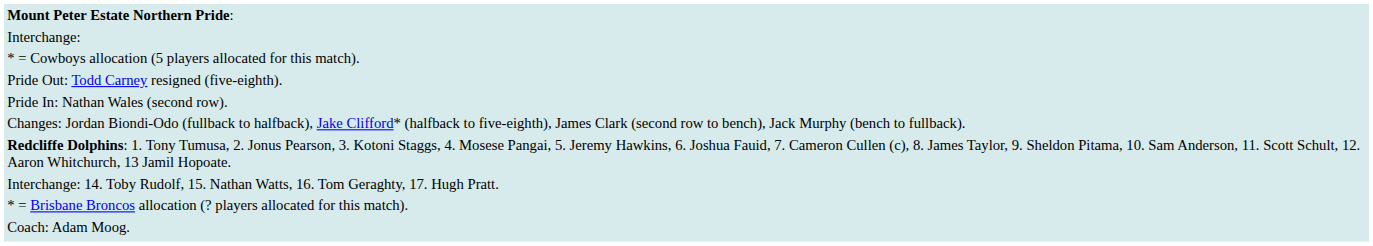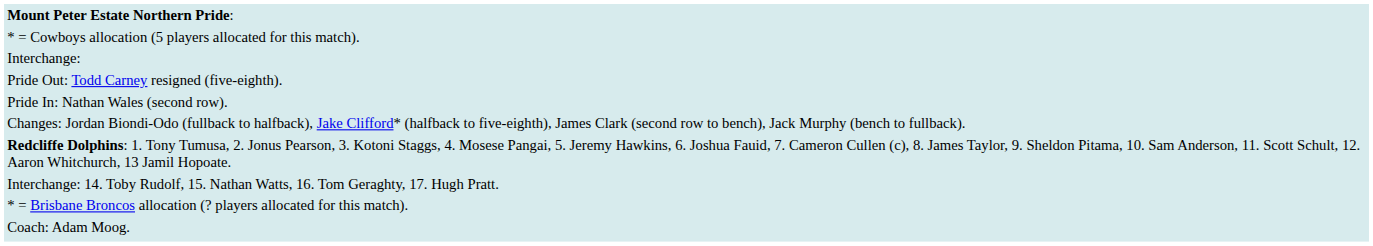(44, 37) Interchange: -> (183, 37) * = Cowboys allocation (5 players allocated for this match).
(183, 59) * = Cowboys allocation (5 players allocated for this match). -> (44, 59) Interchange:
